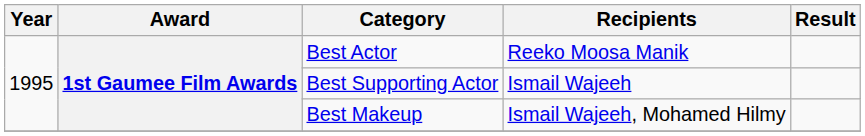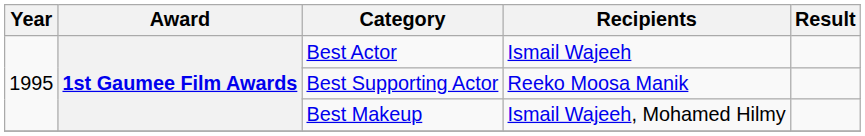(598, 51) Reeko Moosa Manik -> (569, 51) Ismail Wajeeh
(569, 83) Ismail Wajeeh -> (598, 83) Reeko Moosa Manik
